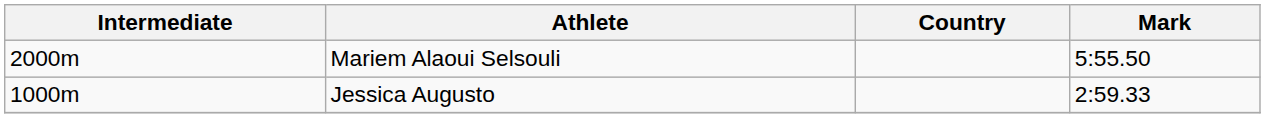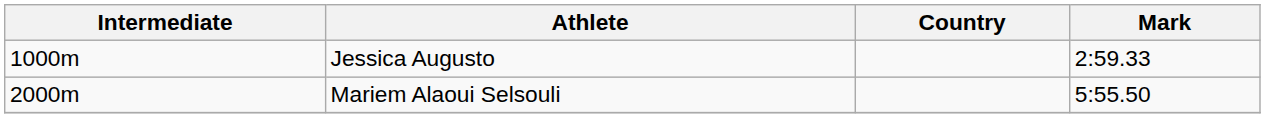rows swapped: (413, 94) <-> (446, 58)
